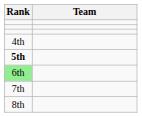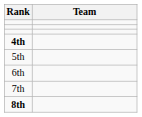(18, 41) normal -> (18, 41) bold
(18, 57) bold -> (18, 57) normal
(18, 73) lightgreen background -> (18, 73) no background
(18, 104) normal -> (18, 104) bold
